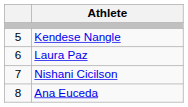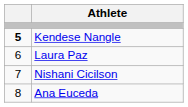(18, 37) normal -> (18, 37) bold
